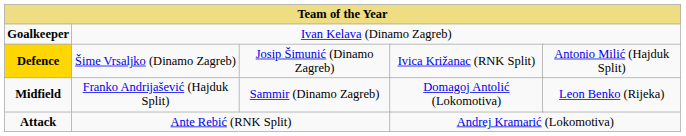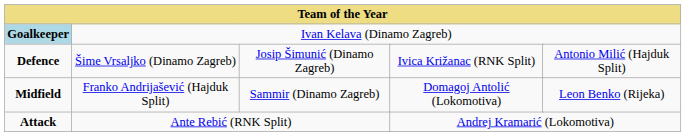(38, 34) no background -> (38, 34) lightblue background
(38, 61) gold background -> (38, 61) no background
